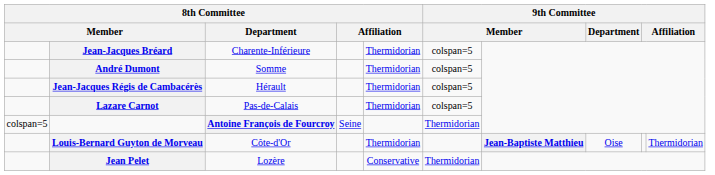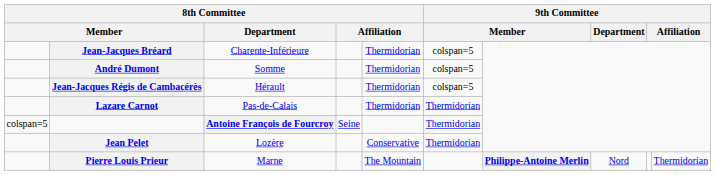(452, 105) colspan=5 -> (453, 105) Thermidorian
- row: (127, 142)
+ row: (127, 161)
